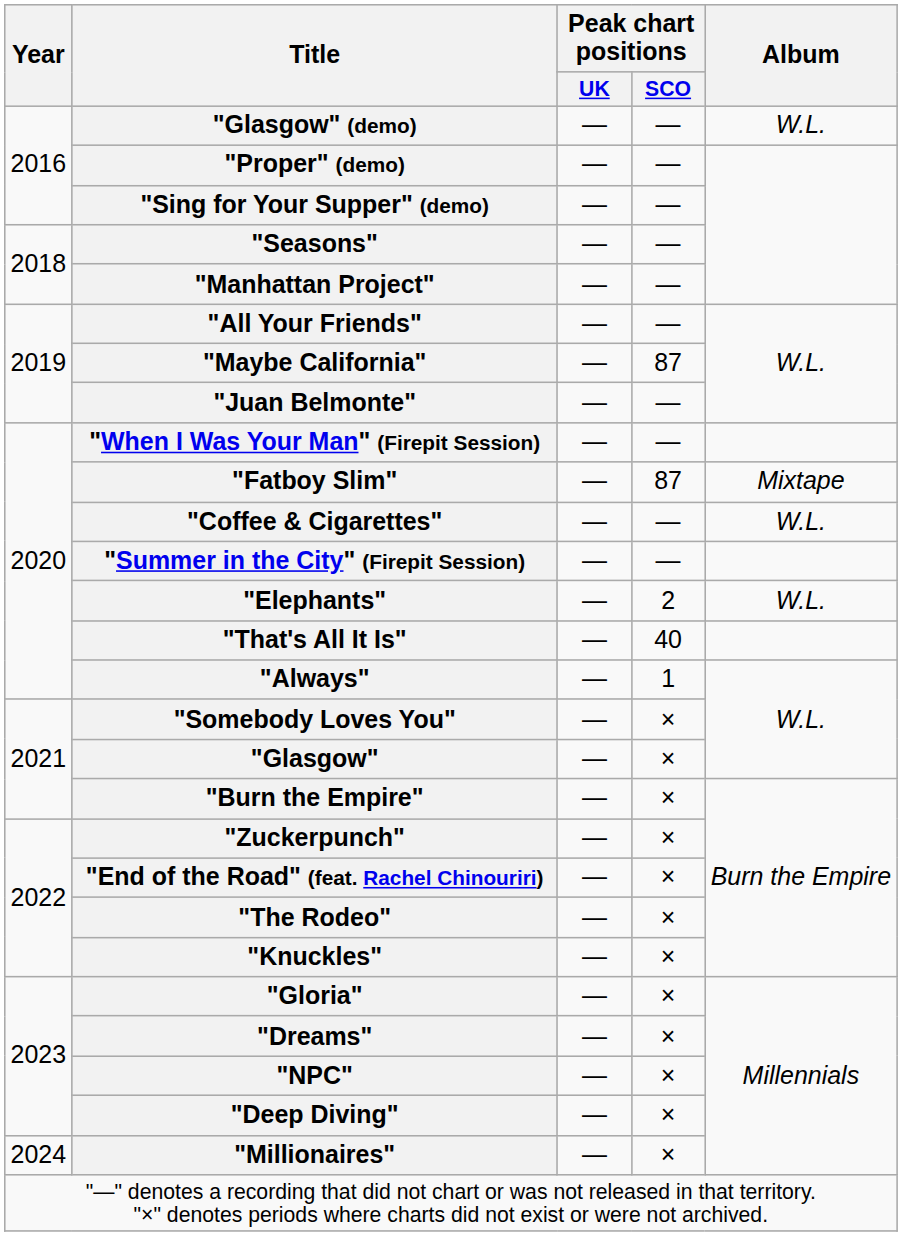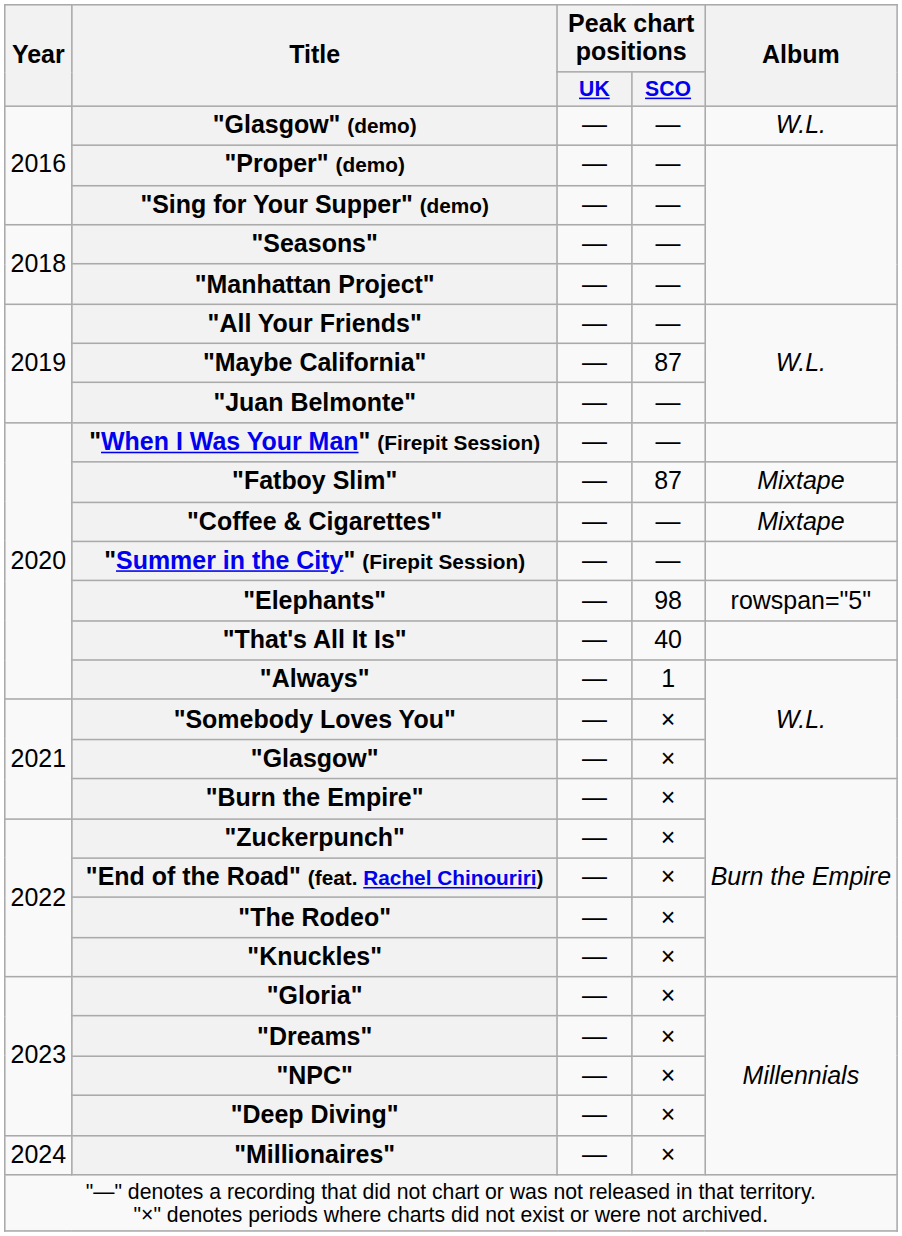(801, 521) W.L. -> (801, 521) Mixtape
(668, 600) 2 -> (668, 600) 98
(801, 600) W.L. -> (801, 600) rowspan="5"
